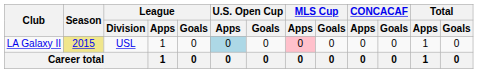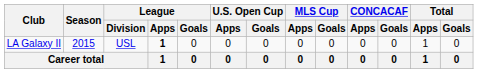(84, 44) khaki background -> (84, 44) no background
(163, 44) normal -> (163, 44) bold
(228, 44) lightblue background -> (228, 44) no background
(300, 44) pink background -> (300, 44) no background
